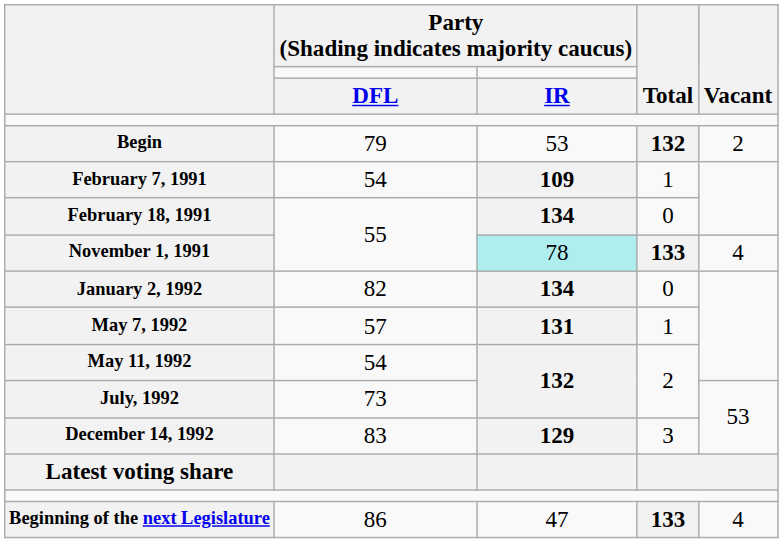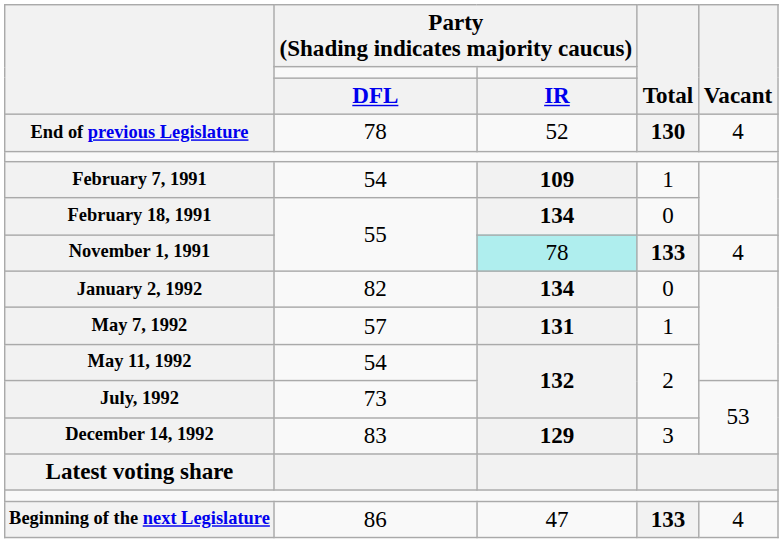+ row: (139, 132)
- row: (139, 143)
